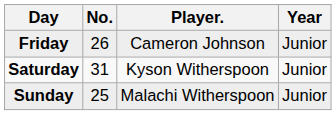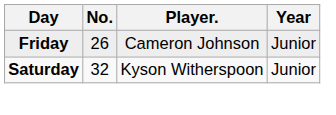(100, 69) 31 -> (100, 69) 32
- row: (44, 95)
